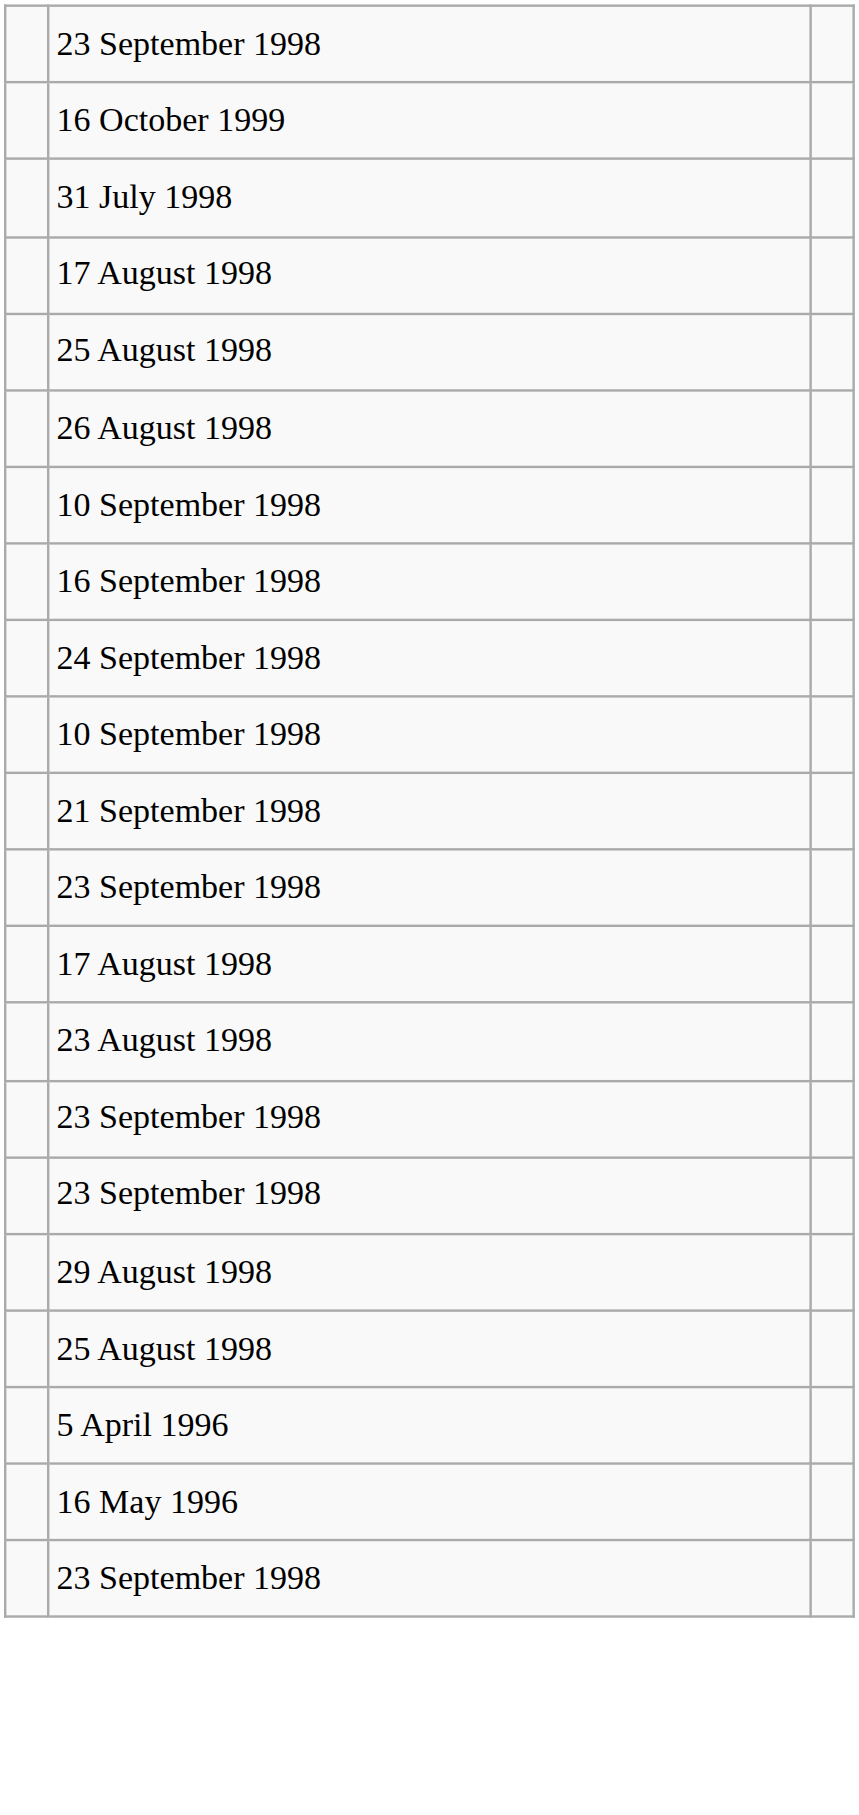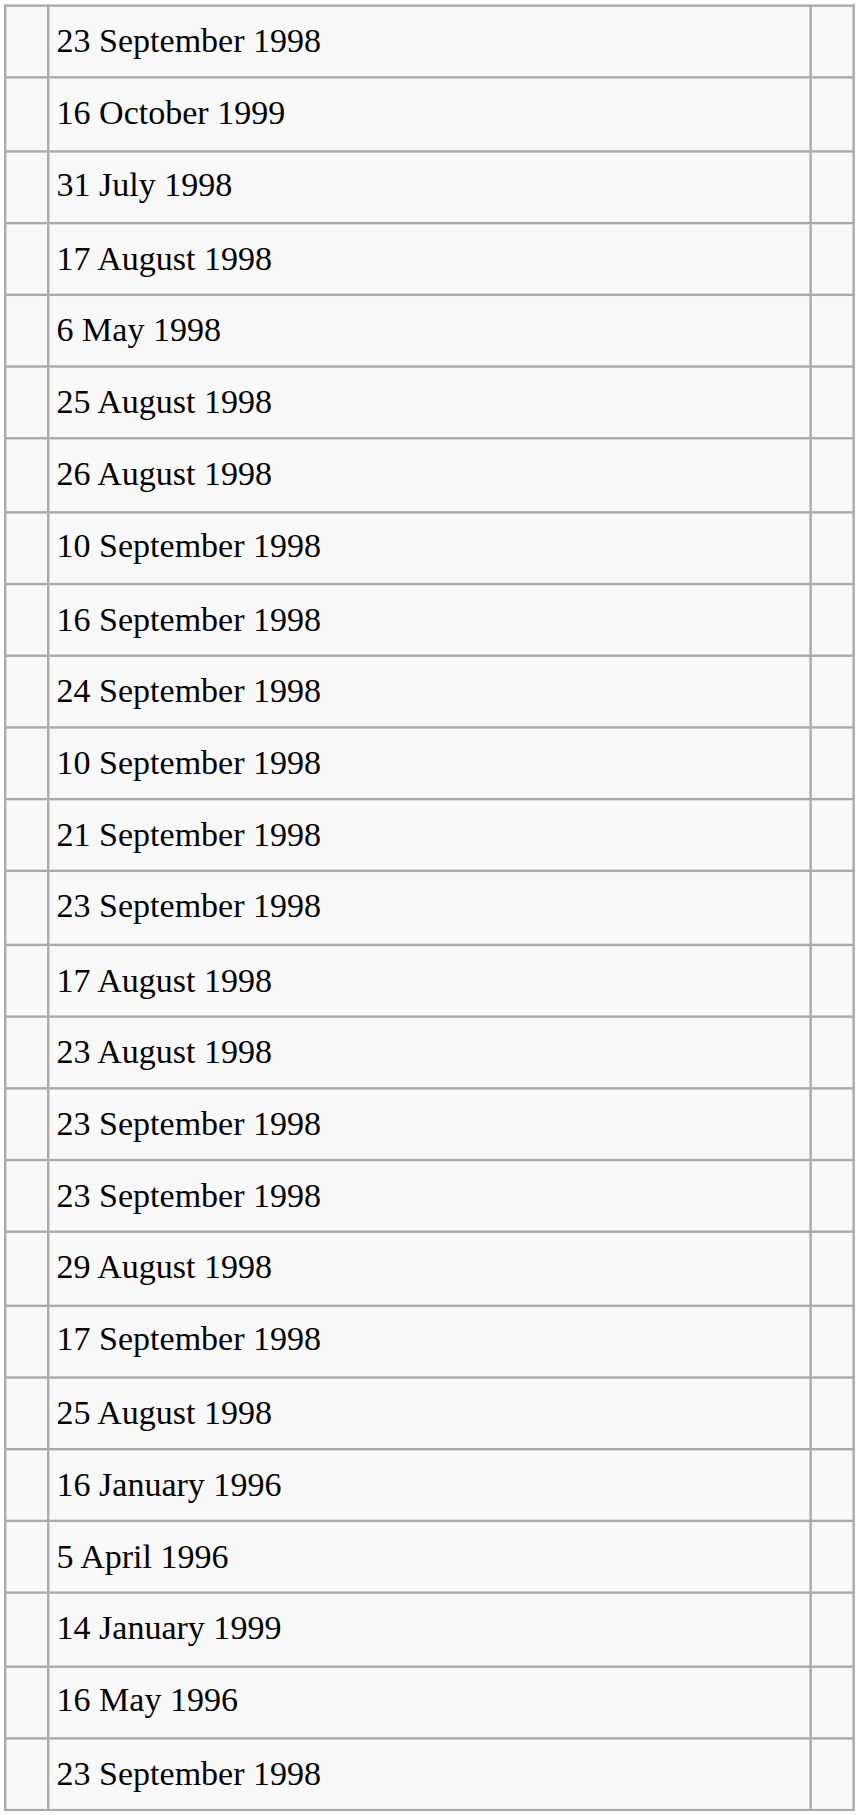+ row: (27, 331)
+ row: (27, 1341)
+ row: (27, 1485)
+ row: (27, 1630)
